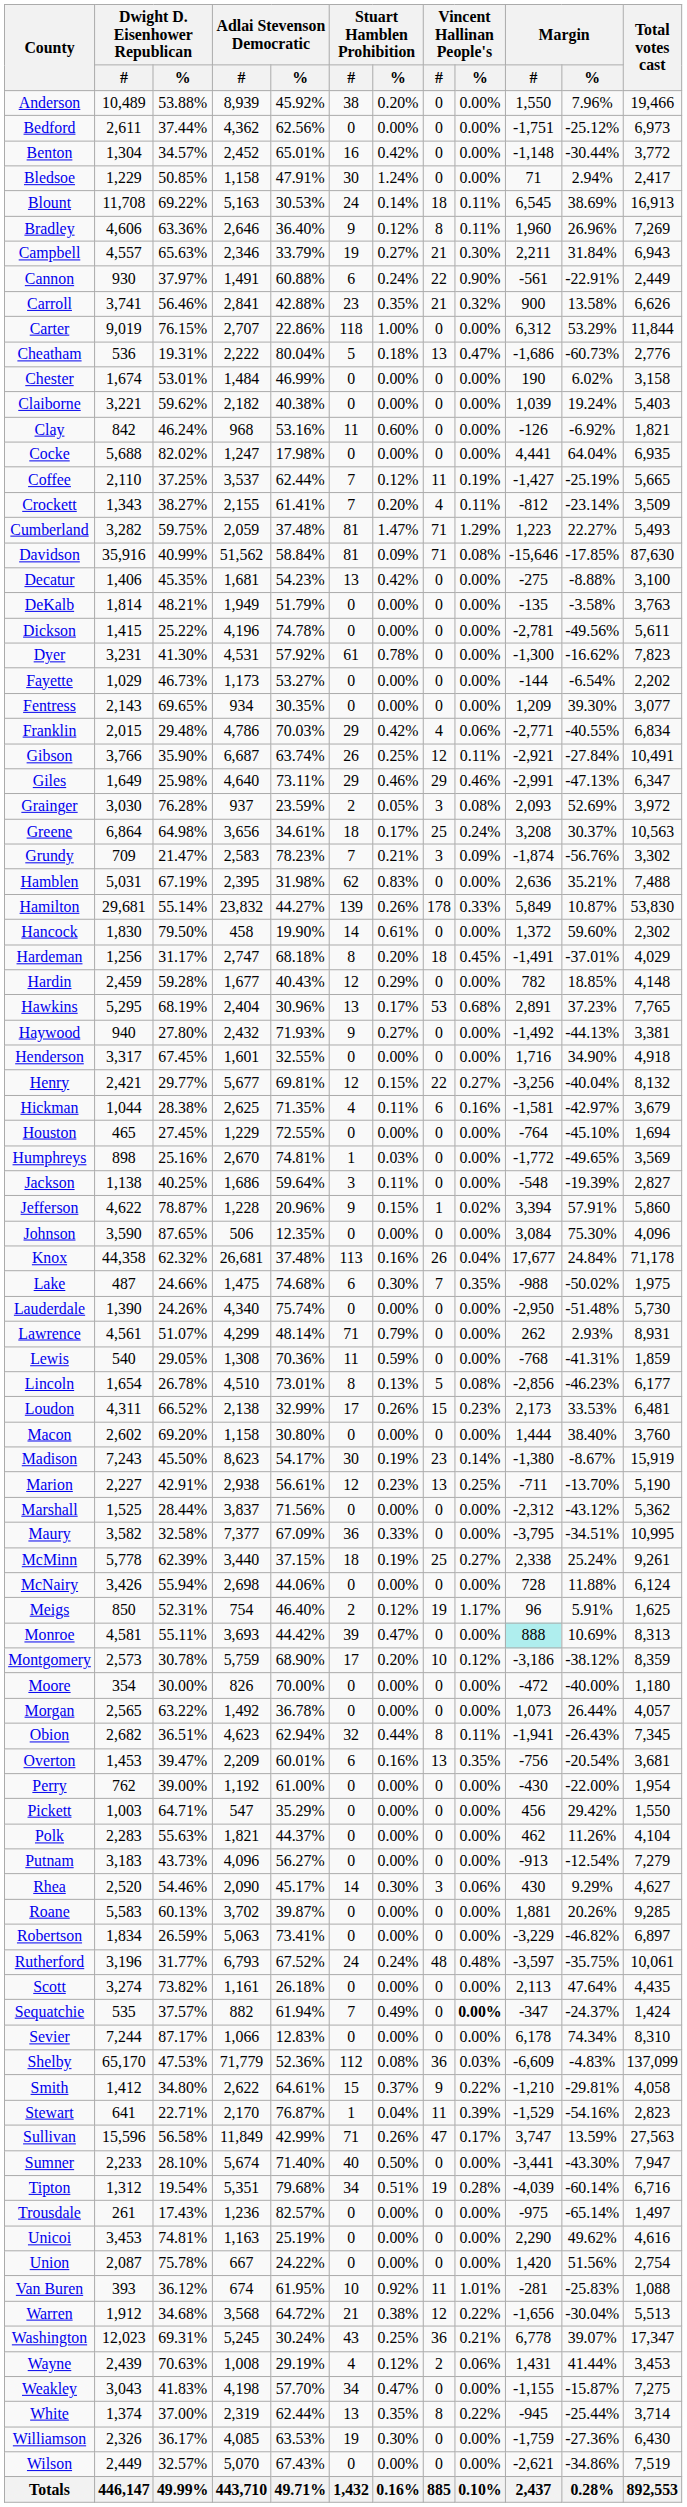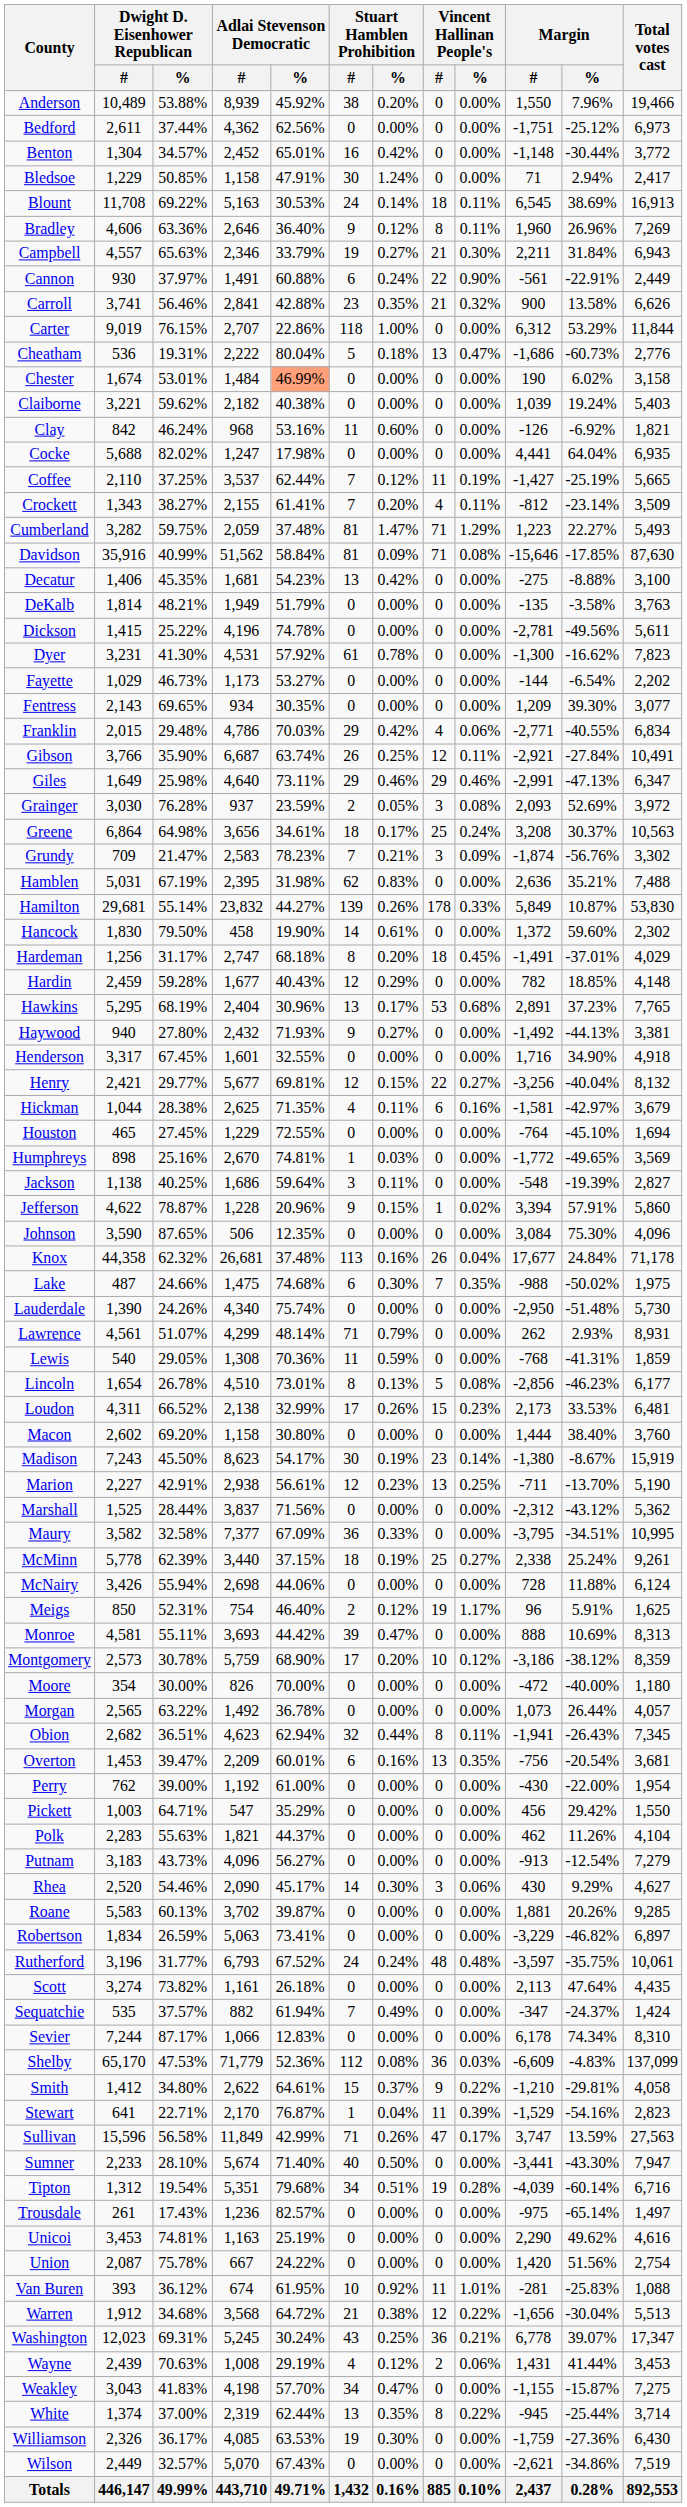(300, 379) no background -> (300, 379) lightsalmon background
(533, 1635) paleturquoise background -> (533, 1635) no background
(480, 2012) bold -> (480, 2012) normal
